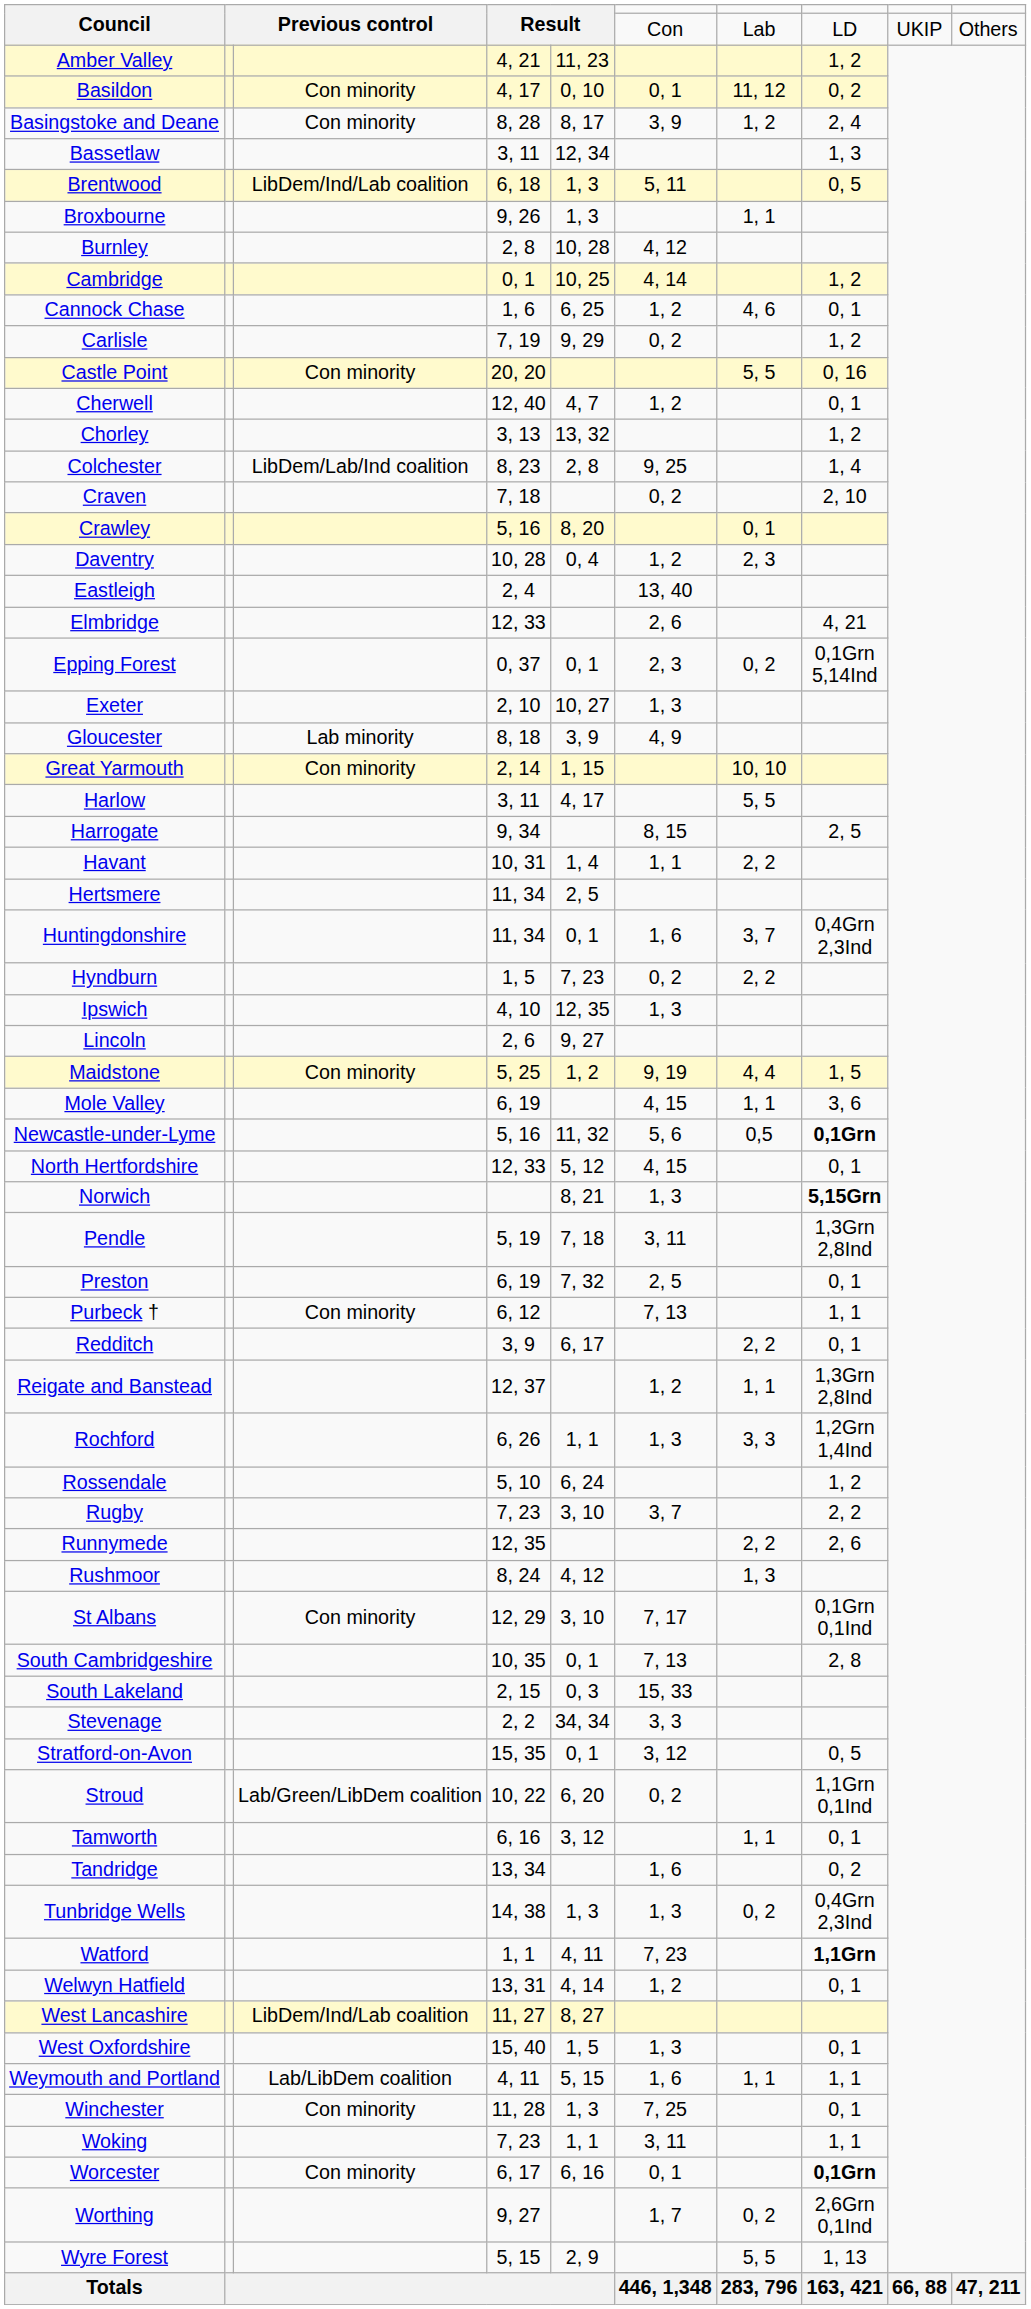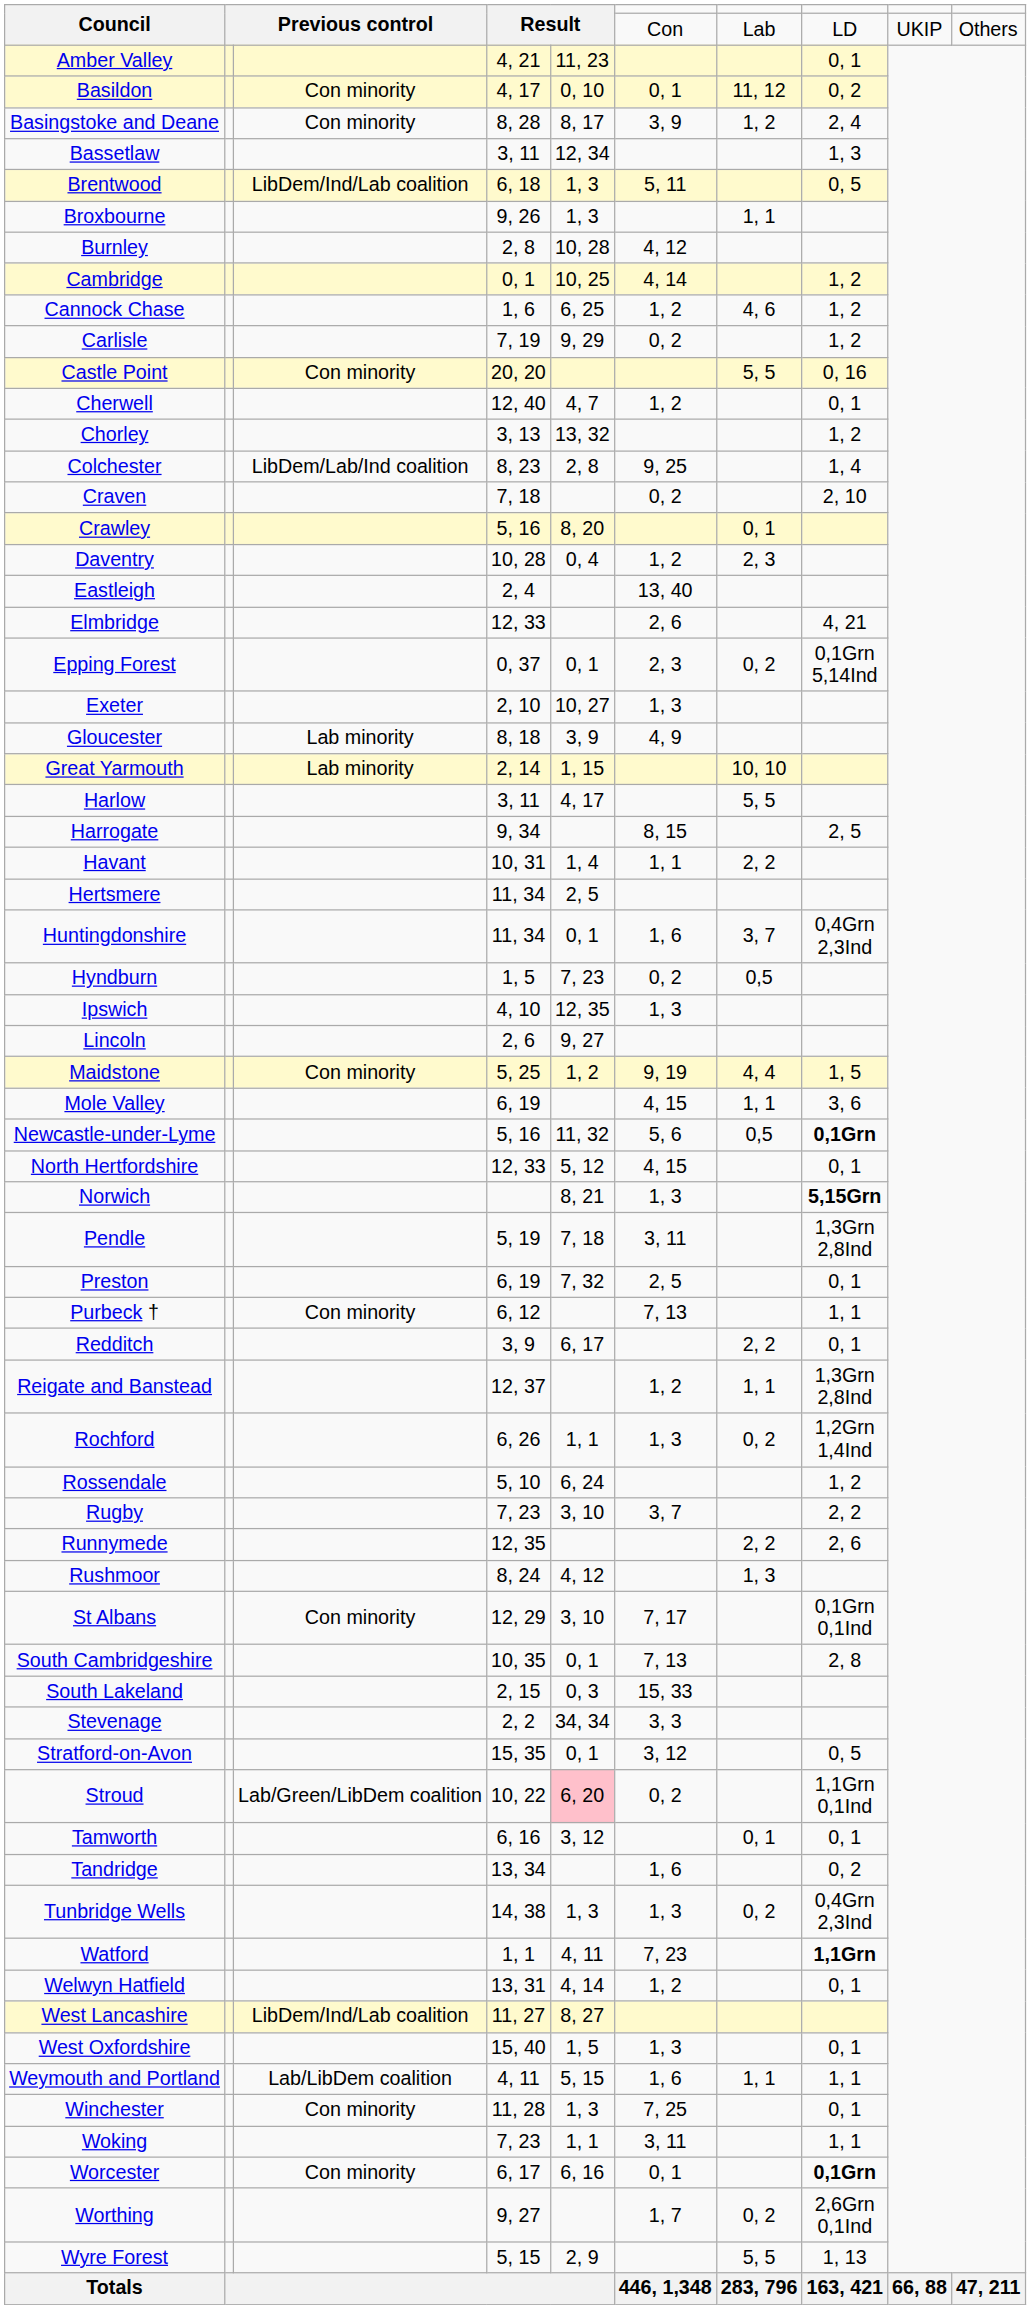(845, 60) 1, 2 -> (845, 60) 0, 1
(845, 310) 0, 1 -> (845, 310) 1, 2
(360, 769) Con minority -> (360, 769) Lab minority
(759, 978) 2, 2 -> (759, 978) 0,5
(759, 1439) 3, 3 -> (759, 1439) 0, 2
(582, 1796) no background -> (582, 1796) pink background
(759, 1838) 1, 1 -> (759, 1838) 0, 1
